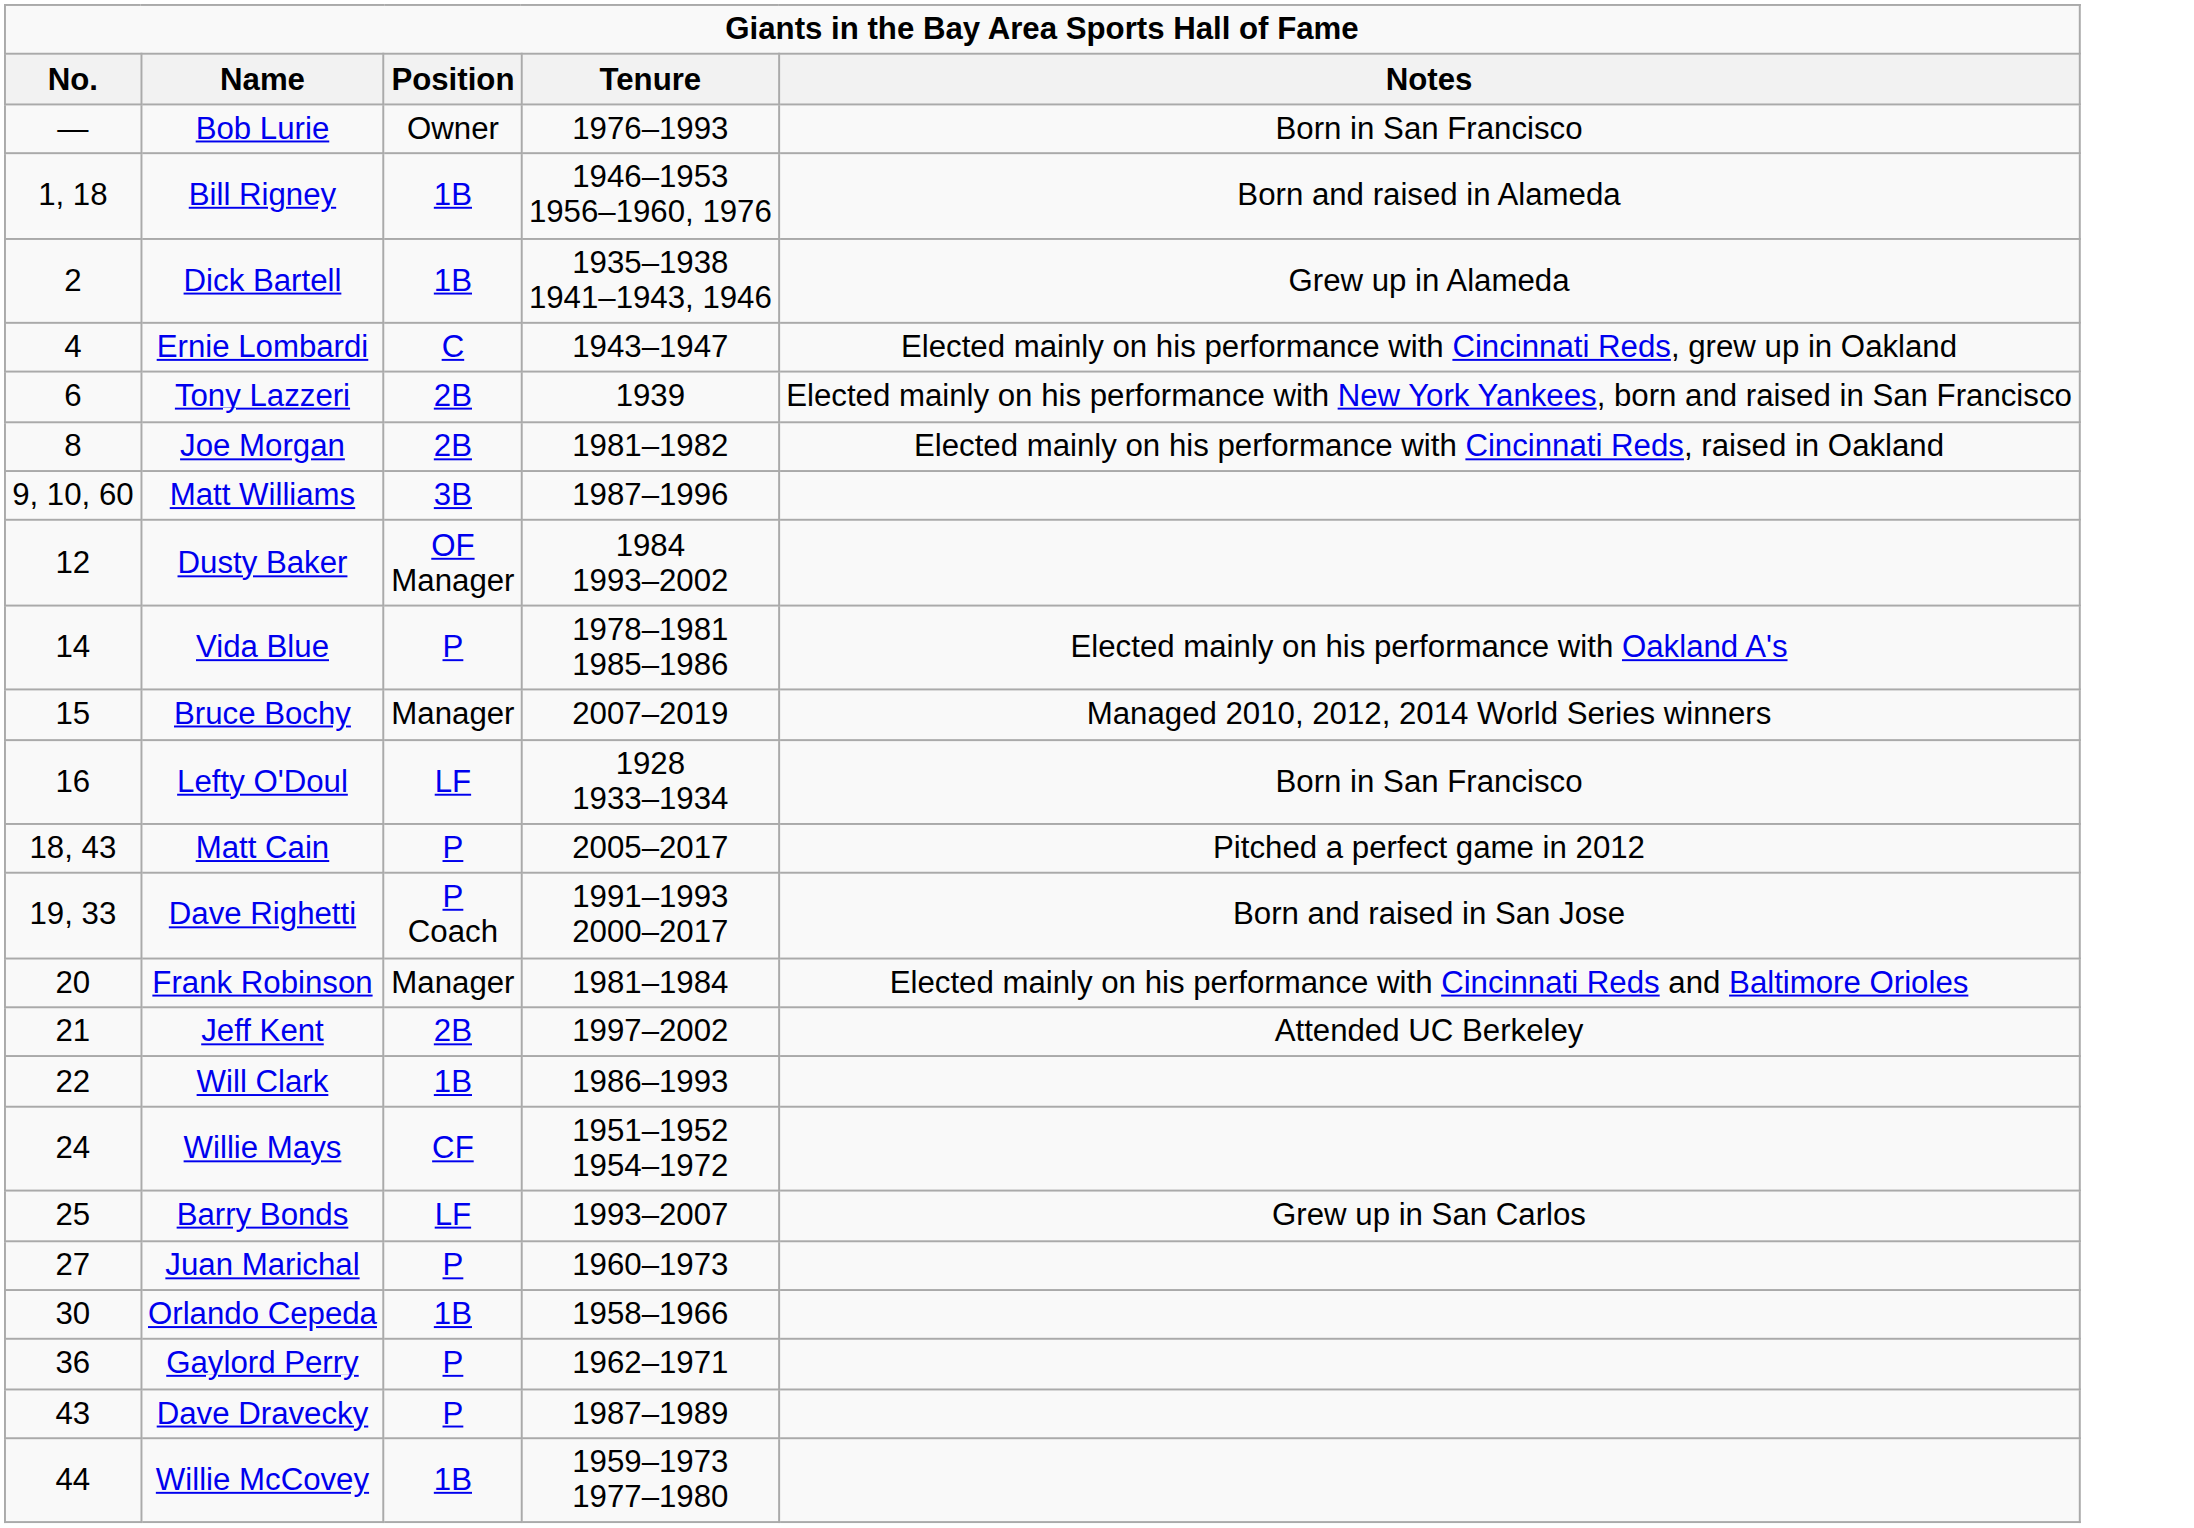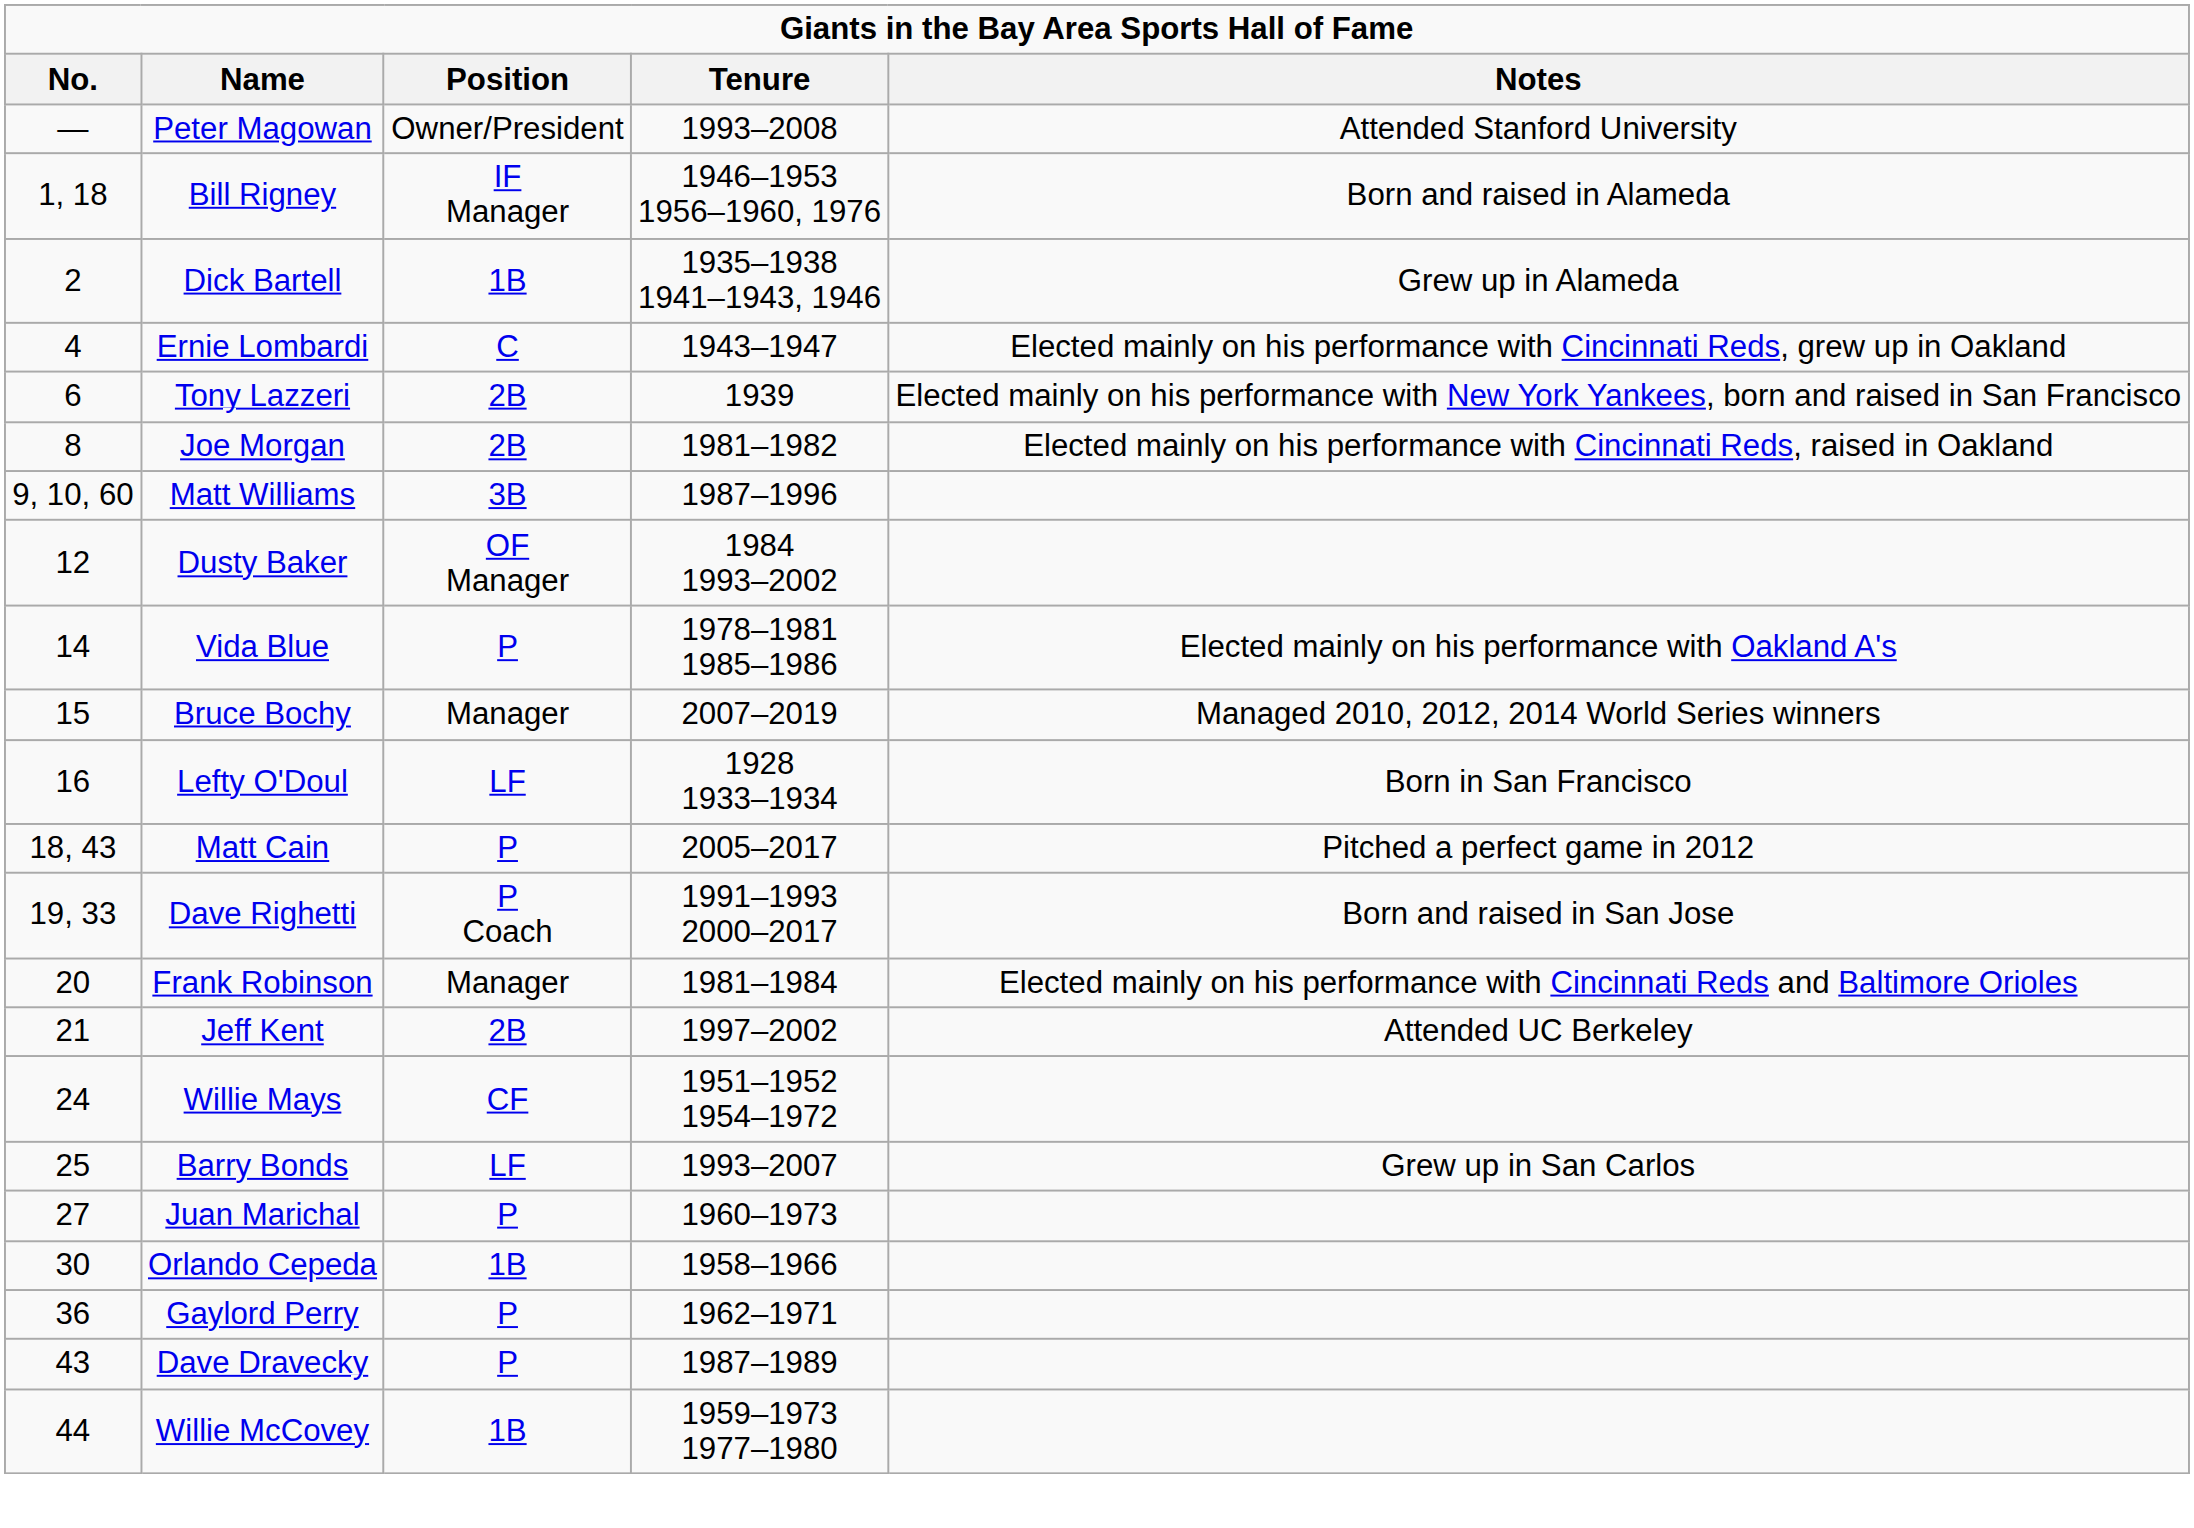- row: (262, 128)
+ row: (262, 128)
(453, 195) 1B -> (508, 195) IF Manager
- row: (262, 1081)
